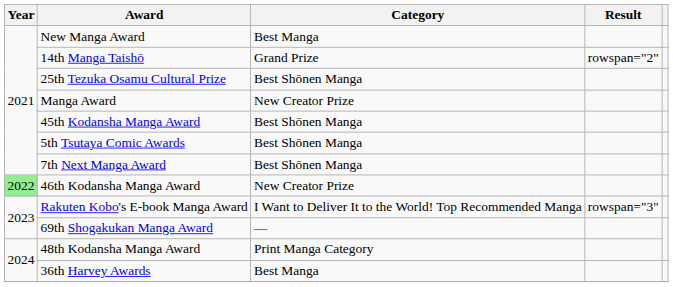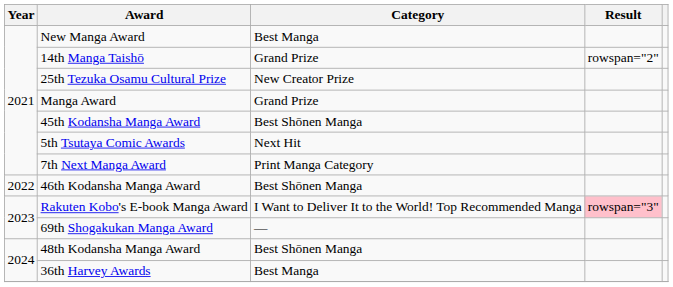(308, 79) Best Shōnen Manga -> (304, 79) New Creator Prize
(304, 100) New Creator Prize -> (286, 100) Grand Prize
(308, 143) Best Shōnen Manga -> (277, 143) Next Hit
(308, 164) Best Shōnen Manga -> (314, 164) Print Manga Category
(21, 185) lightgreen background -> (21, 185) no background
(304, 185) New Creator Prize -> (308, 185) Best Shōnen Manga
(623, 206) no background -> (623, 206) pink background
(314, 249) Print Manga Category -> (308, 249) Best Shōnen Manga
